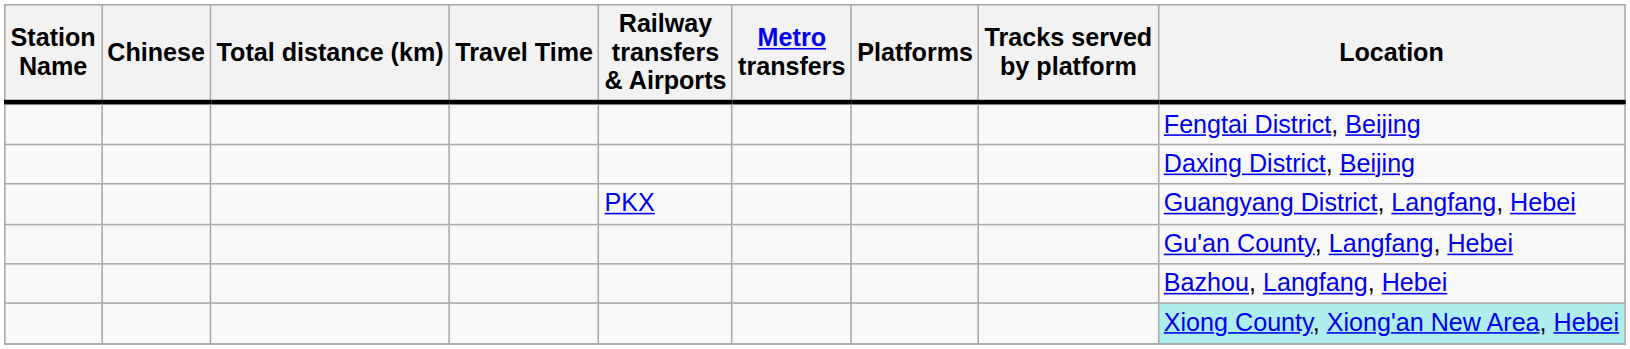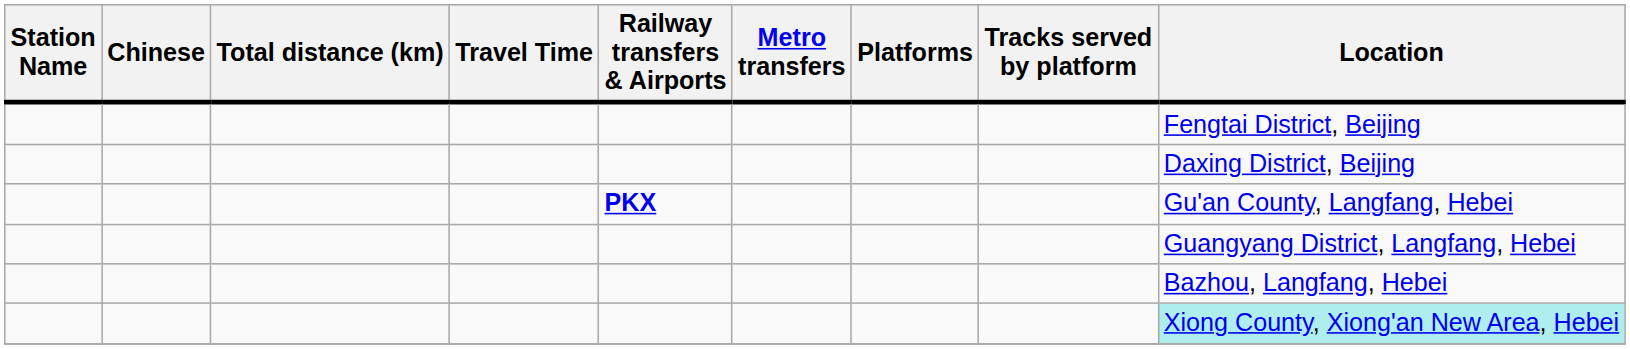(630, 203) normal -> (630, 203) bold
(1370, 203) Guangyang District, Langfang, Hebei -> (1338, 203) Gu'an County, Langfang, Hebei
(1338, 243) Gu'an County, Langfang, Hebei -> (1370, 243) Guangyang District, Langfang, Hebei
